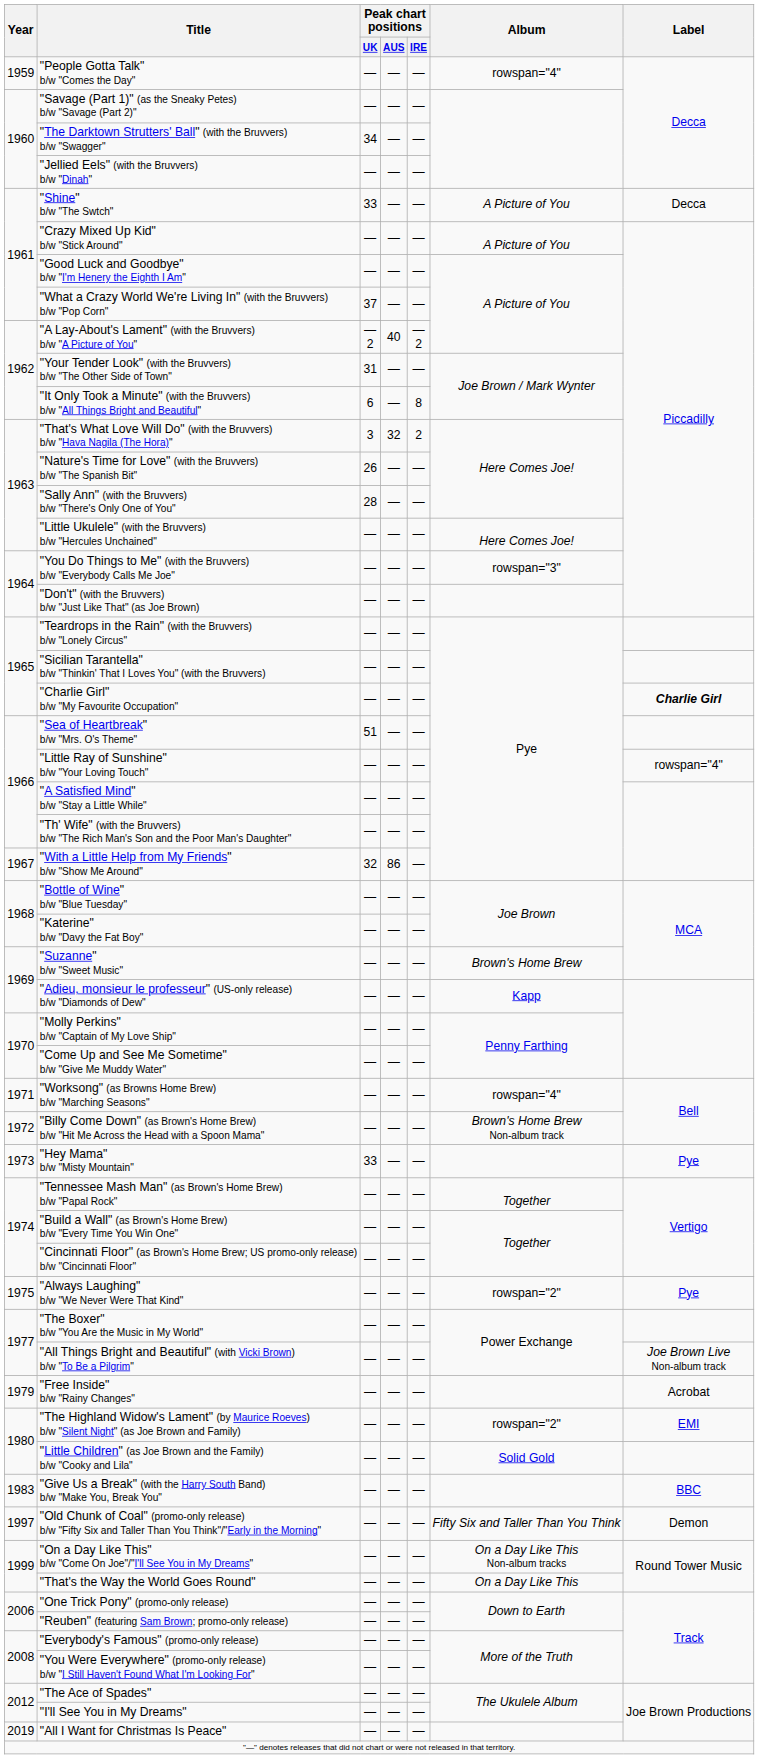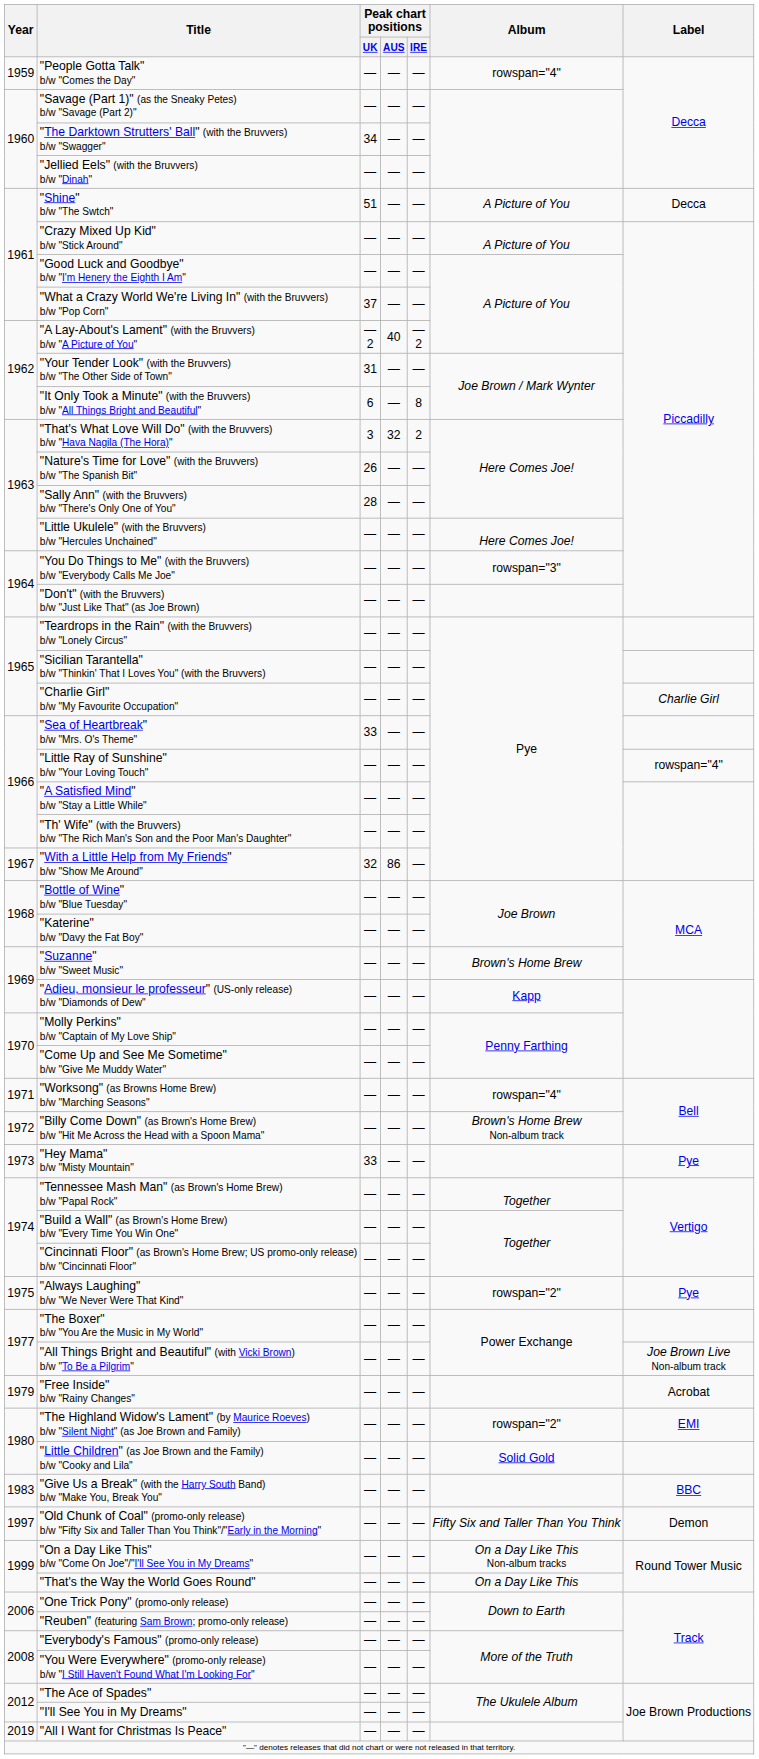(370, 205) 33 -> (370, 205) 51
(689, 699) bold -> (689, 699) normal
(370, 732) 51 -> (370, 732) 33
